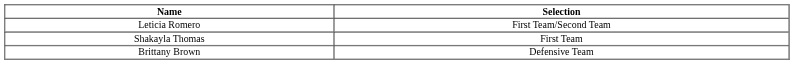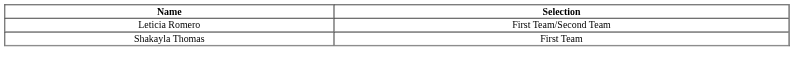- row: (169, 52)
